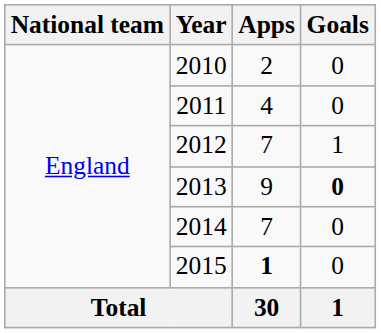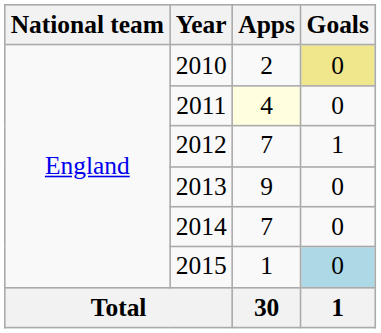(338, 65) no background -> (338, 65) khaki background
(267, 105) no background -> (267, 105) lightyellow background
(338, 186) bold -> (338, 186) normal
(267, 266) bold -> (267, 266) normal
(338, 266) no background -> (338, 266) lightblue background
